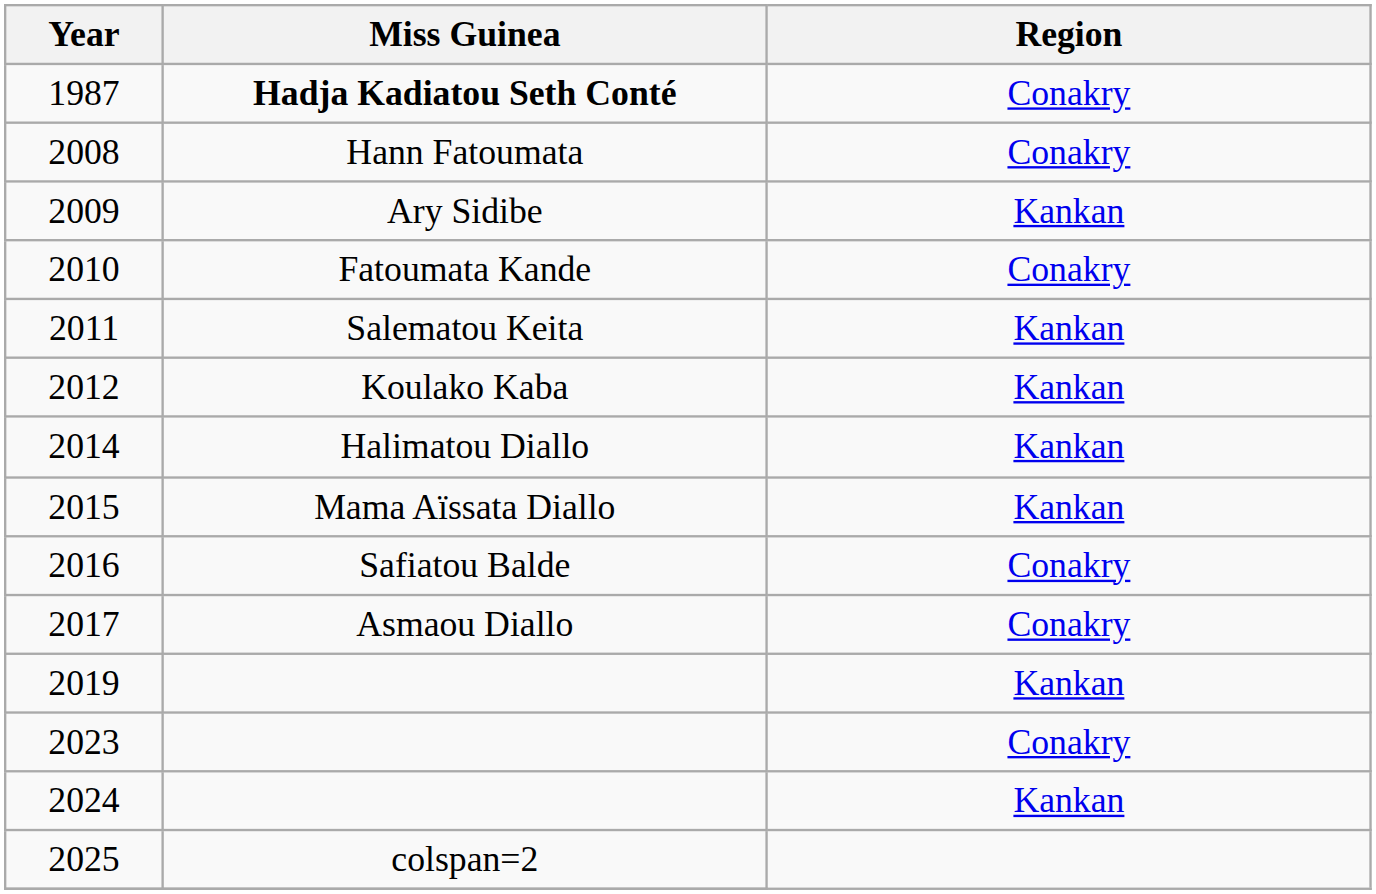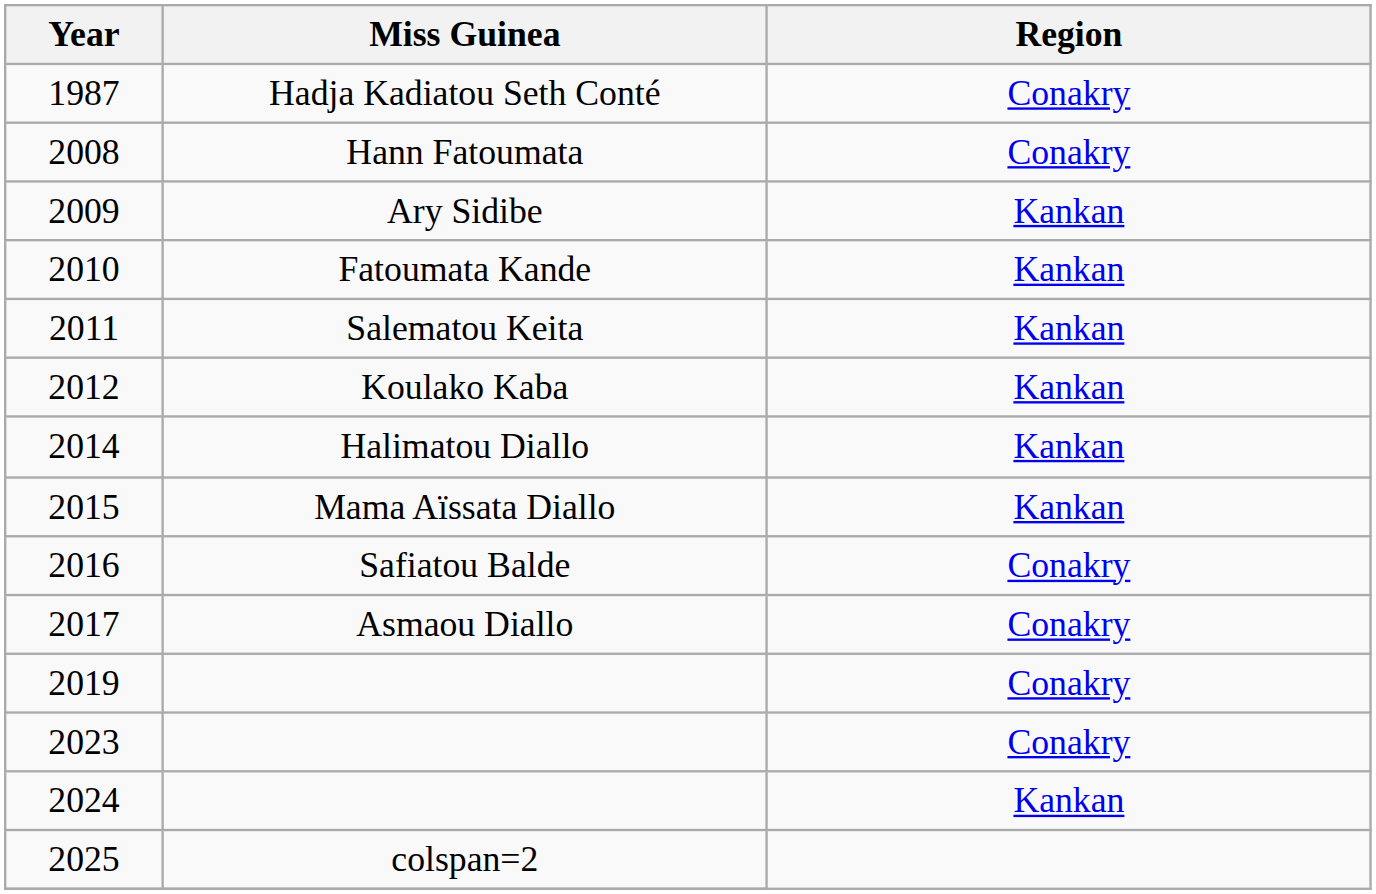(465, 93) bold -> (465, 93) normal
(1069, 269) Conakry -> (1069, 269) Kankan
(1069, 682) Kankan -> (1069, 682) Conakry
